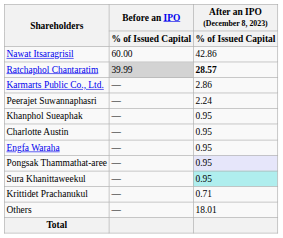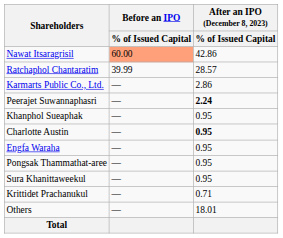(122, 54) no background -> (122, 54) lightsalmon background
(122, 70) lightgrey background -> (122, 70) no background
(206, 70) bold -> (206, 70) normal
(204, 101) normal -> (204, 101) bold
(204, 132) normal -> (204, 132) bold
(204, 163) lavender background -> (204, 163) no background
(204, 179) paleturquoise background -> (204, 179) no background
